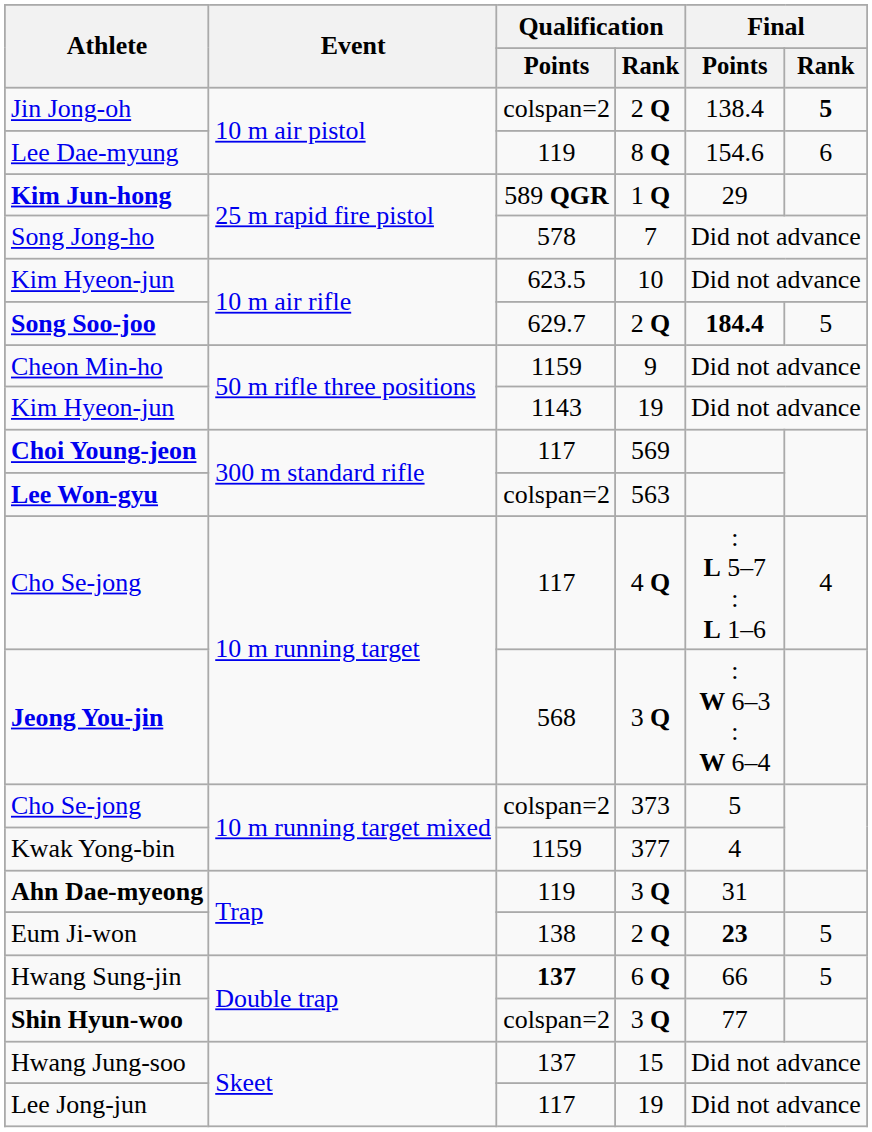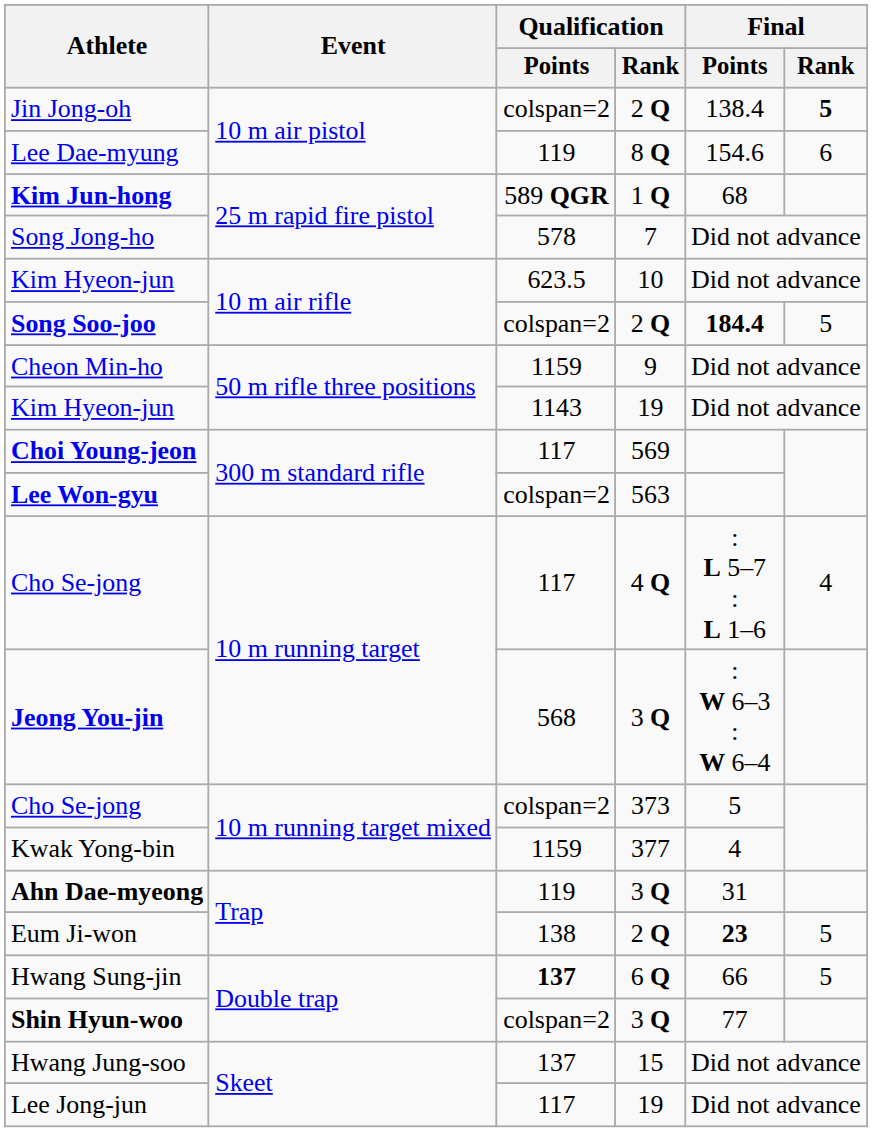(735, 194) 29 -> (735, 194) 68
(557, 323) 629.7 -> (557, 323) colspan=2
